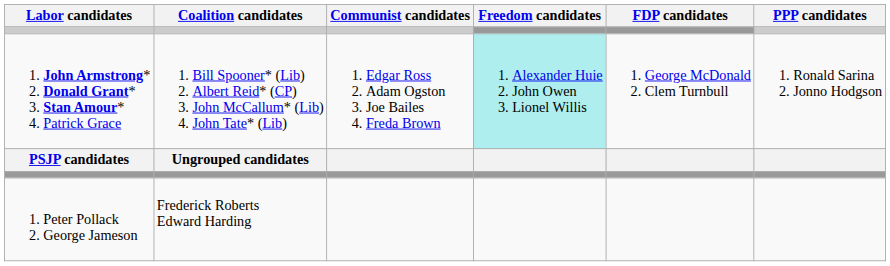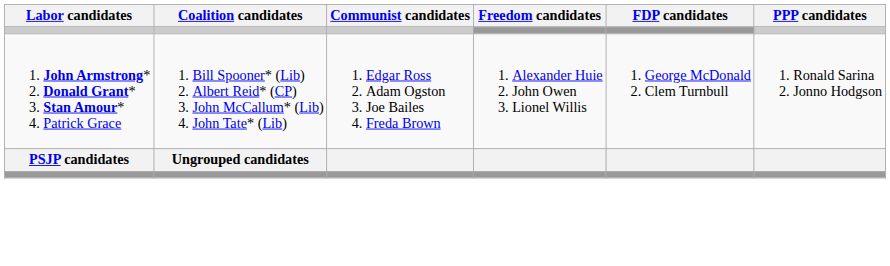(540, 91) paleturquoise background -> (540, 91) no background
- row: (79, 227)
